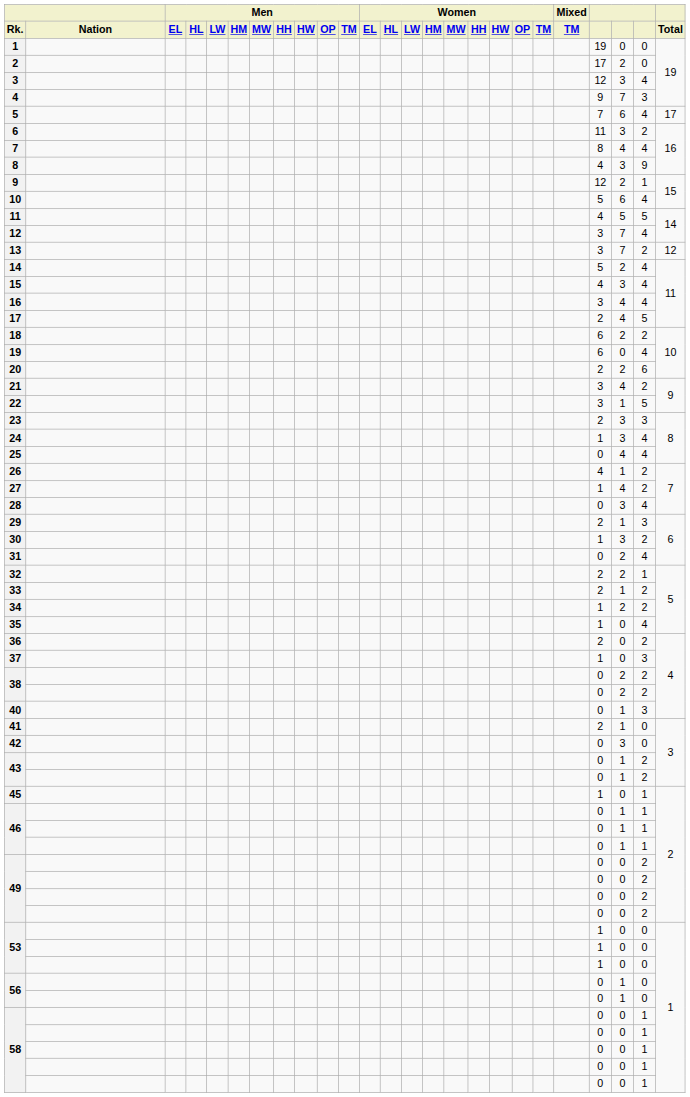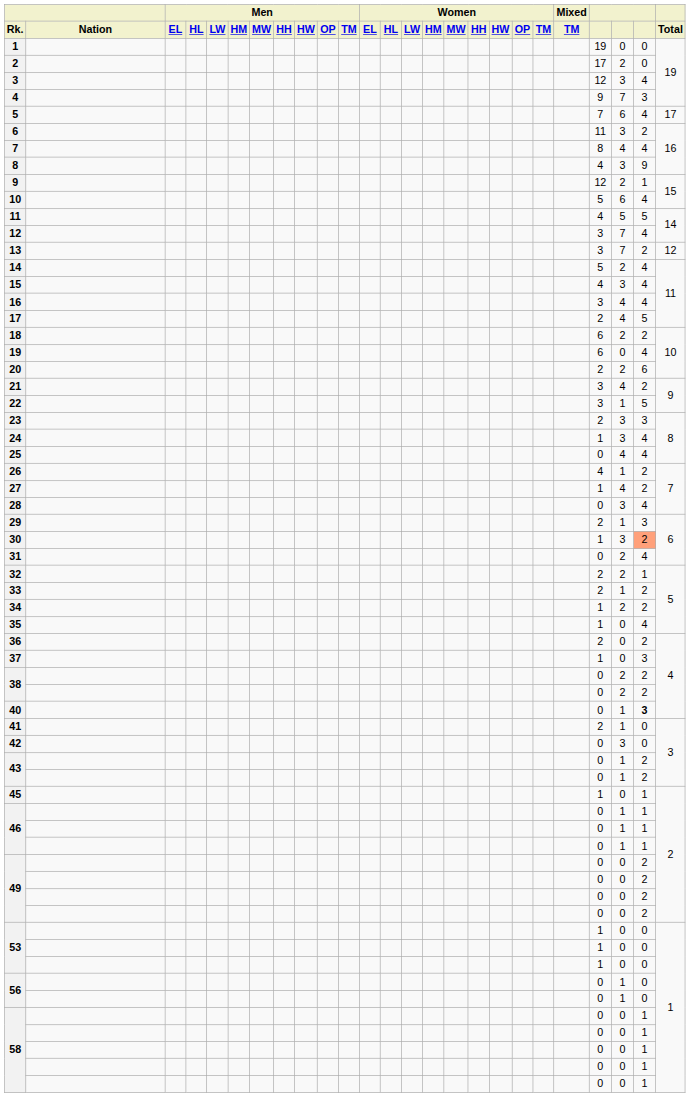(645, 540) no background -> (645, 540) lightsalmon background
(645, 710) normal -> (645, 710) bold
